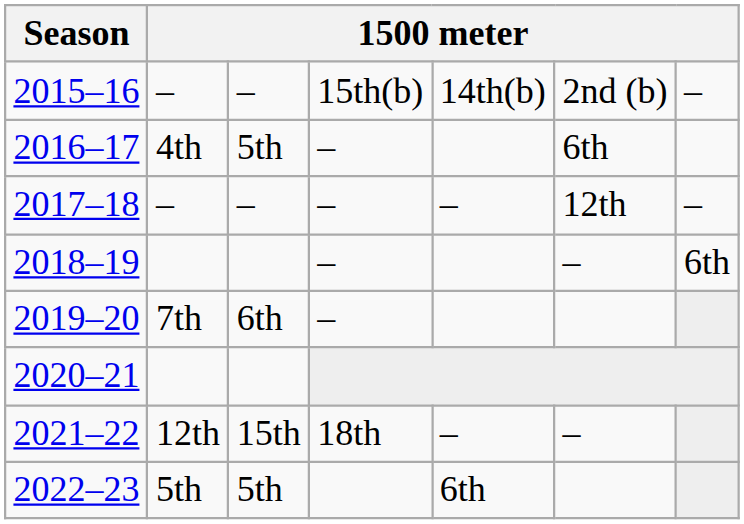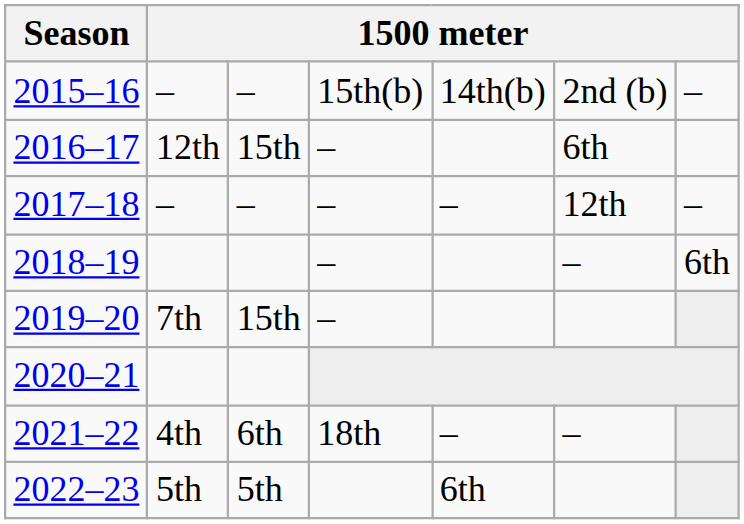(179, 147) 4th -> (188, 147) 12th
(260, 147) 5th -> (269, 147) 15th
(260, 318) 6th -> (269, 318) 15th
(188, 432) 12th -> (179, 432) 4th
(269, 432) 15th -> (260, 432) 6th
